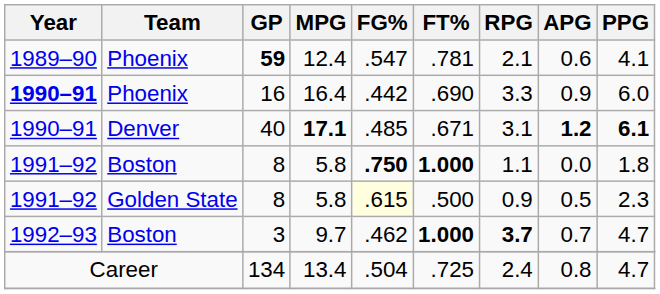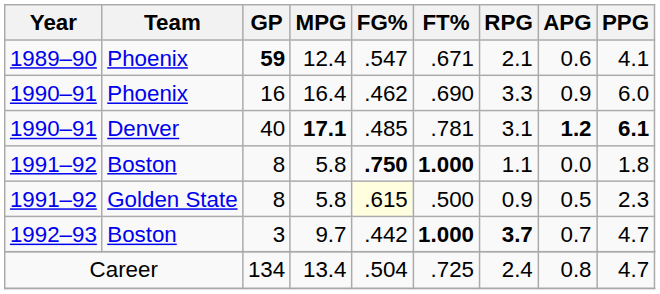(452, 58) .781 -> (452, 58) .671
(53, 93) bold -> (53, 93) normal
(386, 93) .442 -> (386, 93) .462
(452, 129) .671 -> (452, 129) .781
(386, 235) .462 -> (386, 235) .442
